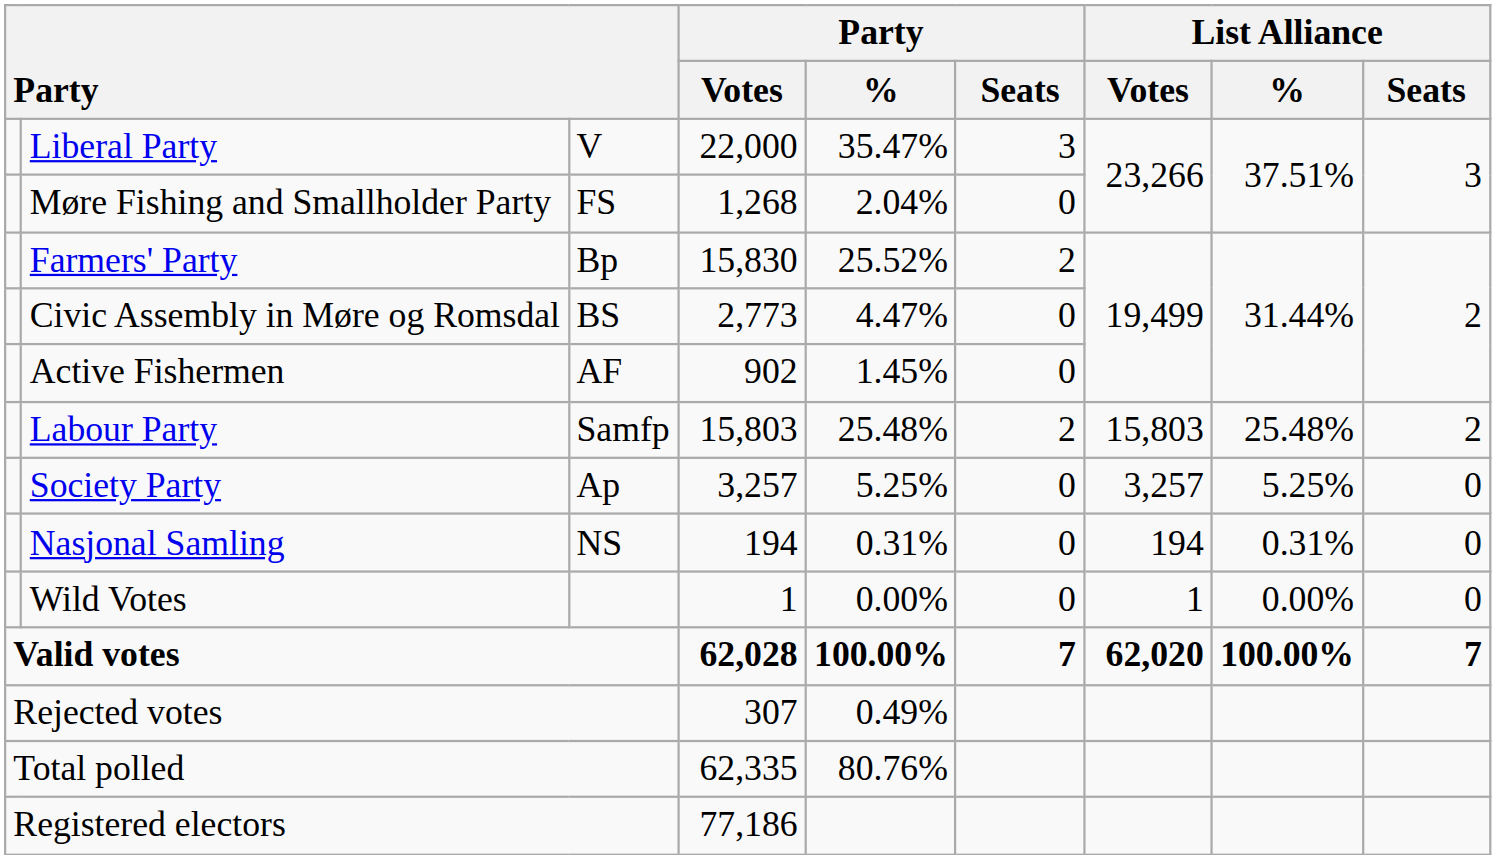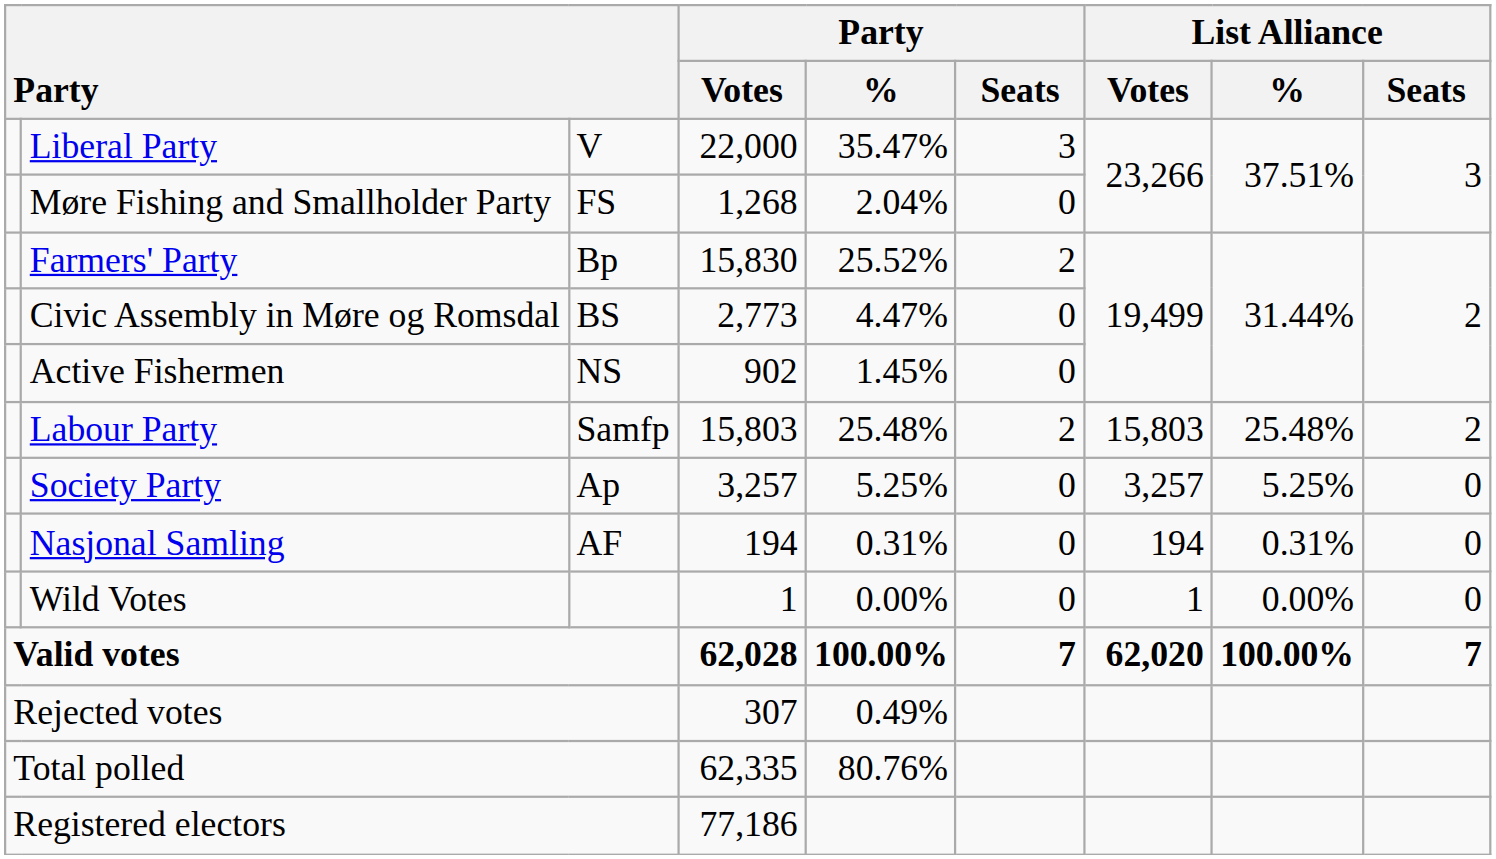(599, 372) AF -> (599, 372) NS
(599, 542) NS -> (599, 542) AF
